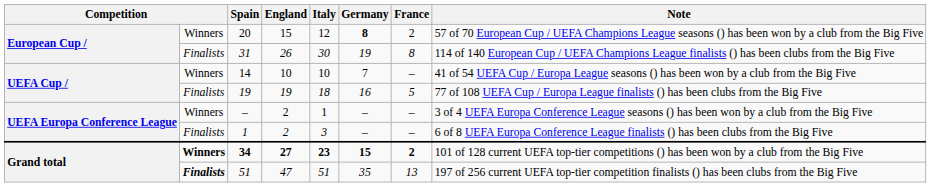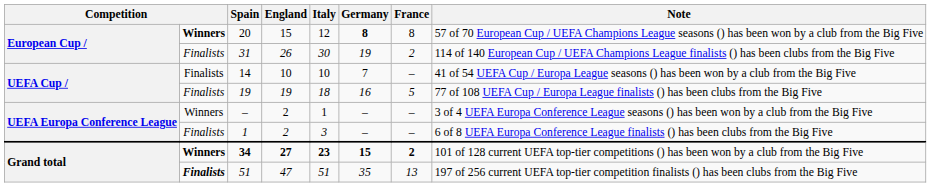(204, 33) normal -> (204, 33) bold
(412, 33) 2 -> (412, 33) 8
(412, 53) 8 -> (412, 53) 2
(204, 73) Winners -> (204, 73) Finalists
